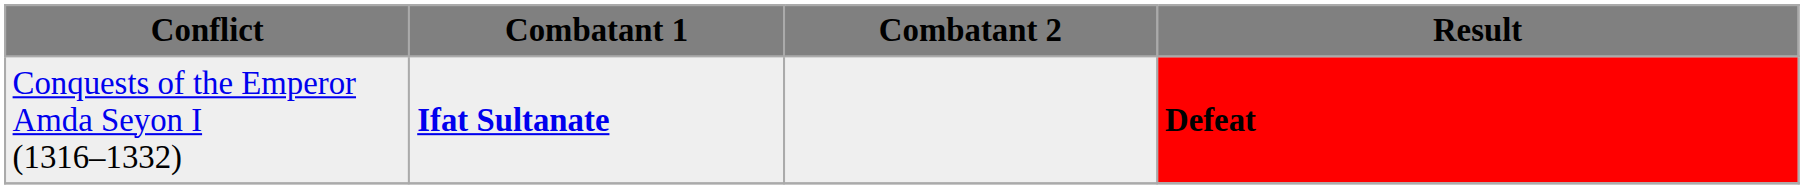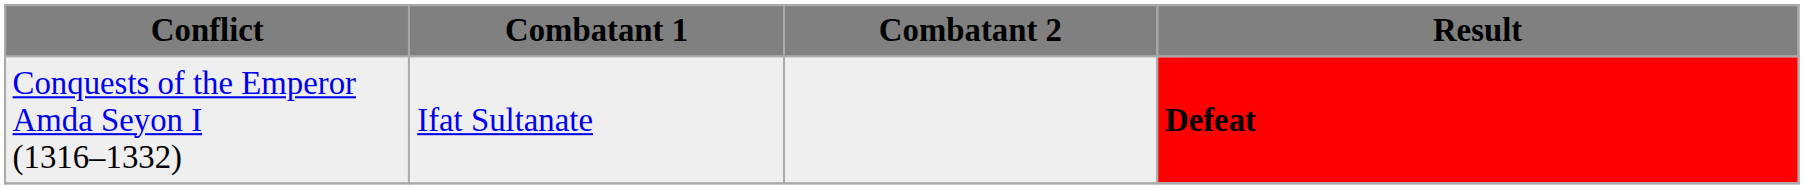(513, 119) bold -> (505, 119) normal
